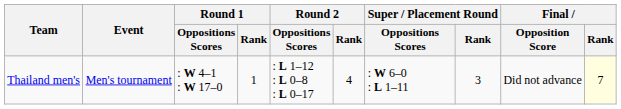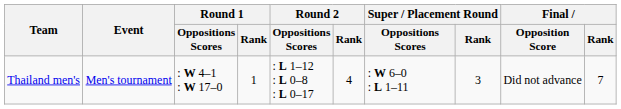(600, 80) lightyellow background -> (600, 80) no background
